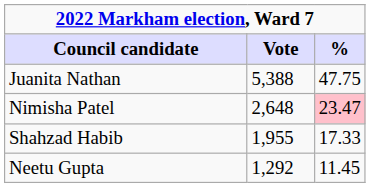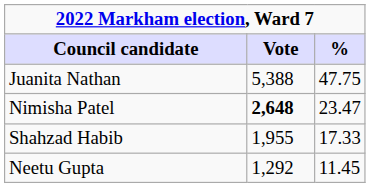(273, 108) normal -> (273, 108) bold
(340, 108) pink background -> (340, 108) no background
